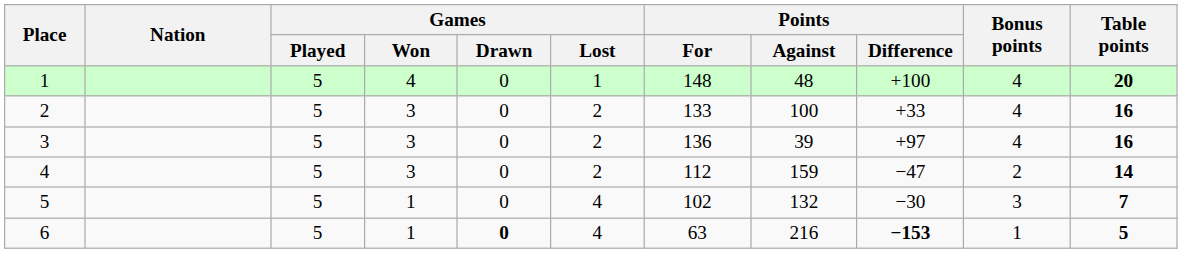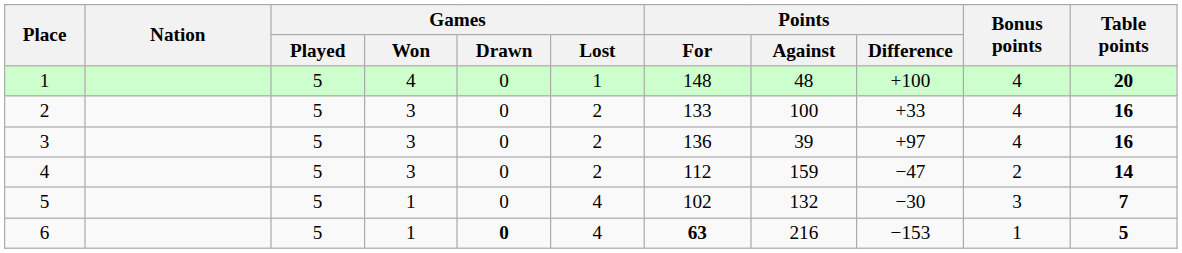(697, 232) normal -> (697, 232) bold
(910, 232) bold -> (910, 232) normal
